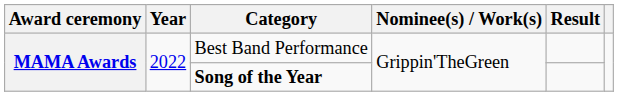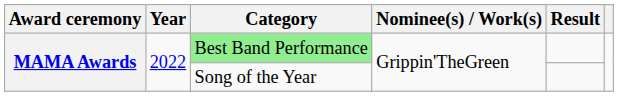(281, 47) no background -> (281, 47) lightgreen background
(258, 76) bold -> (255, 76) normal
